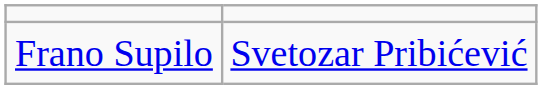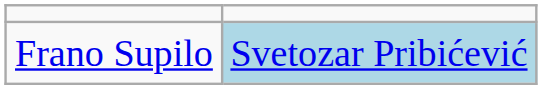(379, 52) no background -> (379, 52) lightblue background
